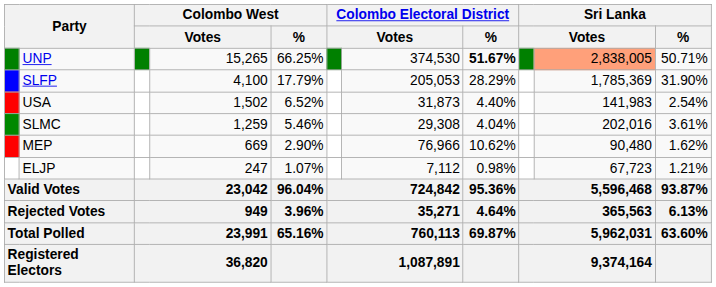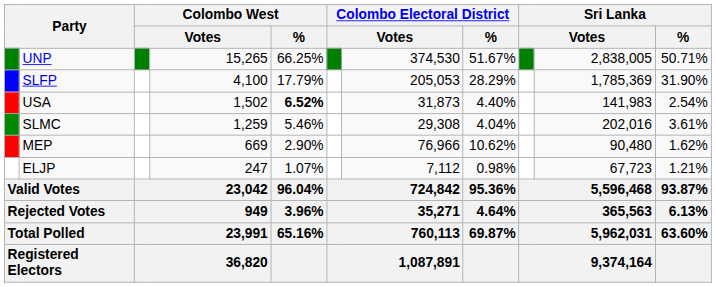(492, 59) bold -> (492, 59) normal
(621, 59) lightsalmon background -> (621, 59) no background
(304, 102) normal -> (304, 102) bold
